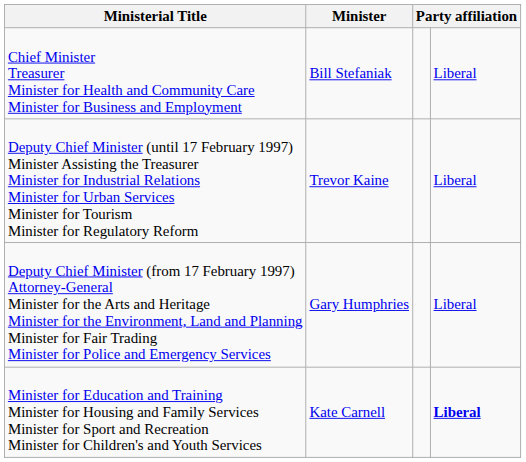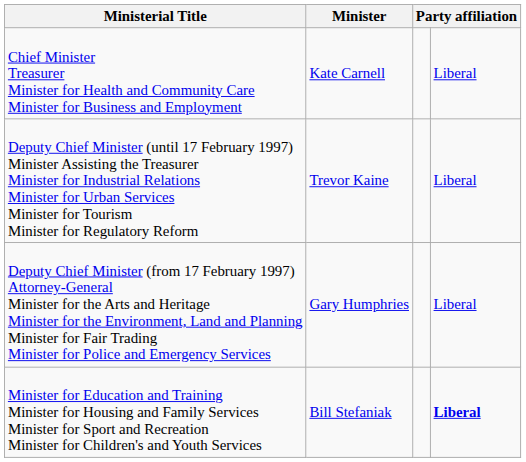(351, 73) Bill Stefaniak -> (347, 73) Kate Carnell
(347, 412) Kate Carnell -> (351, 412) Bill Stefaniak
